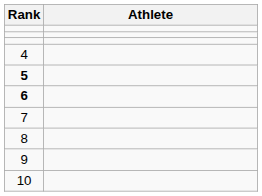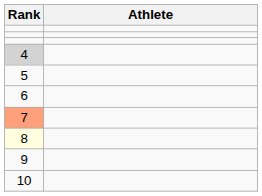(24, 54) no background -> (24, 54) lightgrey background
(24, 75) bold -> (24, 75) normal
(24, 96) bold -> (24, 96) normal
(24, 117) no background -> (24, 117) lightsalmon background
(24, 138) no background -> (24, 138) lightyellow background
